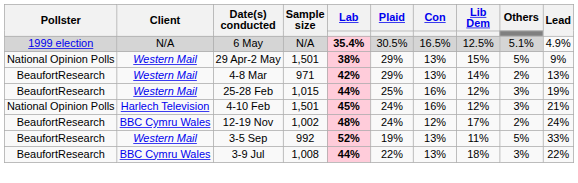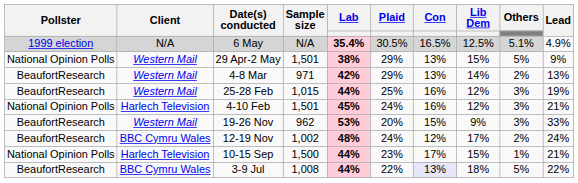+ row: (248, 123)
+ row: (248, 155)
- row: (248, 139)
(435, 155) no background -> (435, 170) lavender background
(521, 155) 3% -> (521, 170) 5%
